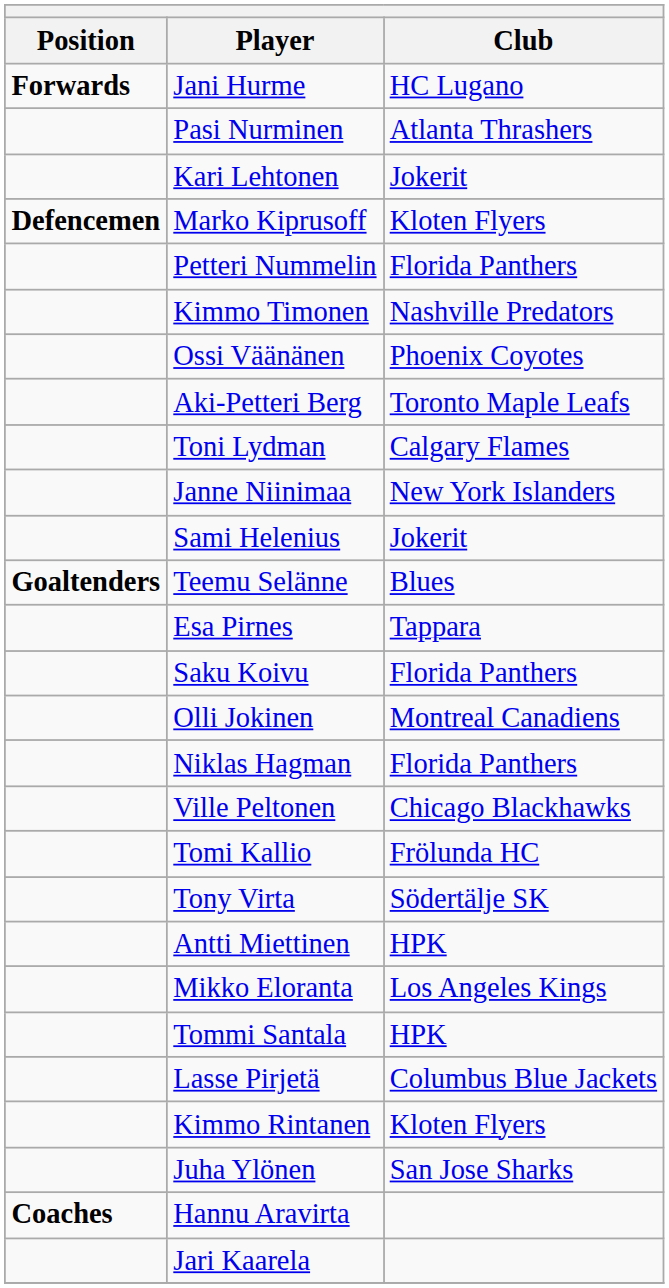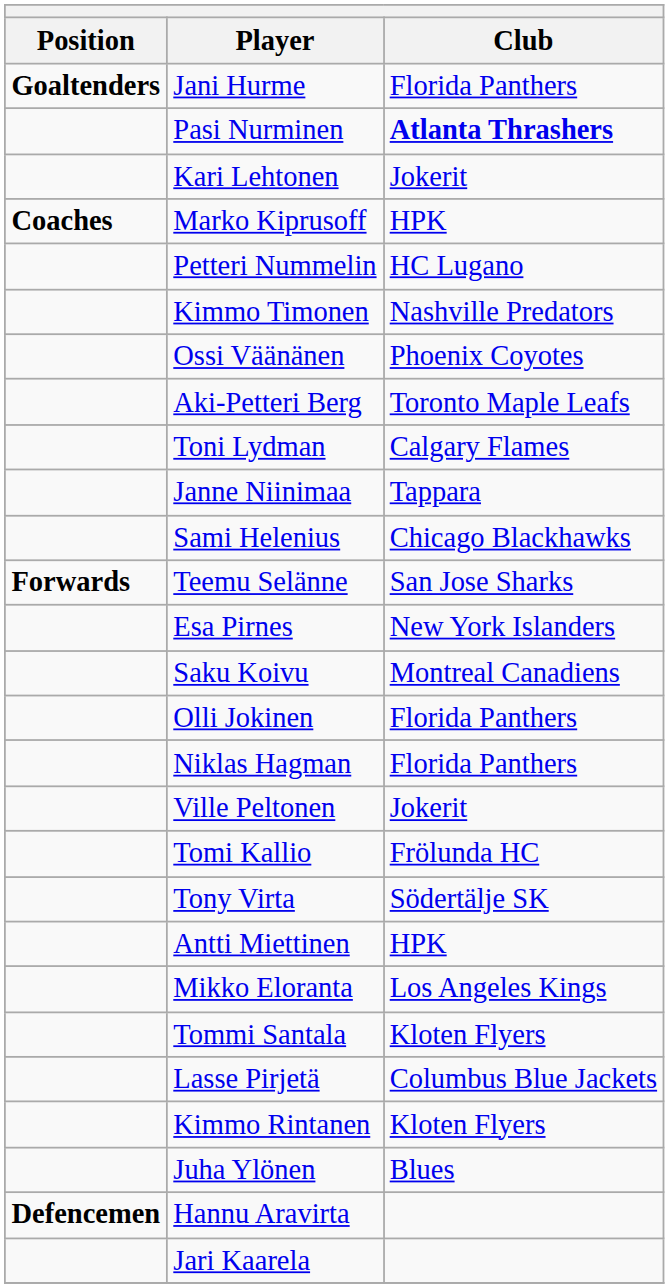(71, 85) Forwards -> (86, 85) Goaltenders
(457, 85) HC Lugano -> (483, 85) Florida Panthers
(491, 130) normal -> (501, 130) bold
(86, 220) Defencemen -> (62, 220) Coaches
(468, 220) Kloten Flyers -> (418, 220) HPK
(483, 266) Florida Panthers -> (457, 266) HC Lugano
(502, 491) New York Islanders -> (435, 491) Tappara
(428, 537) Jokerit -> (510, 537) Chicago Blackhawks
(86, 582) Goaltenders -> (71, 582) Forwards
(422, 582) Blues -> (481, 582) San Jose Sharks
(435, 627) Tappara -> (502, 627) New York Islanders
(483, 672) Florida Panthers -> (505, 672) Montreal Canadiens
(505, 717) Montreal Canadiens -> (483, 717) Florida Panthers
(510, 808) Chicago Blackhawks -> (428, 808) Jokerit
(418, 1033) HPK -> (468, 1033) Kloten Flyers
(481, 1169) San Jose Sharks -> (422, 1169) Blues
(62, 1214) Coaches -> (86, 1214) Defencemen
